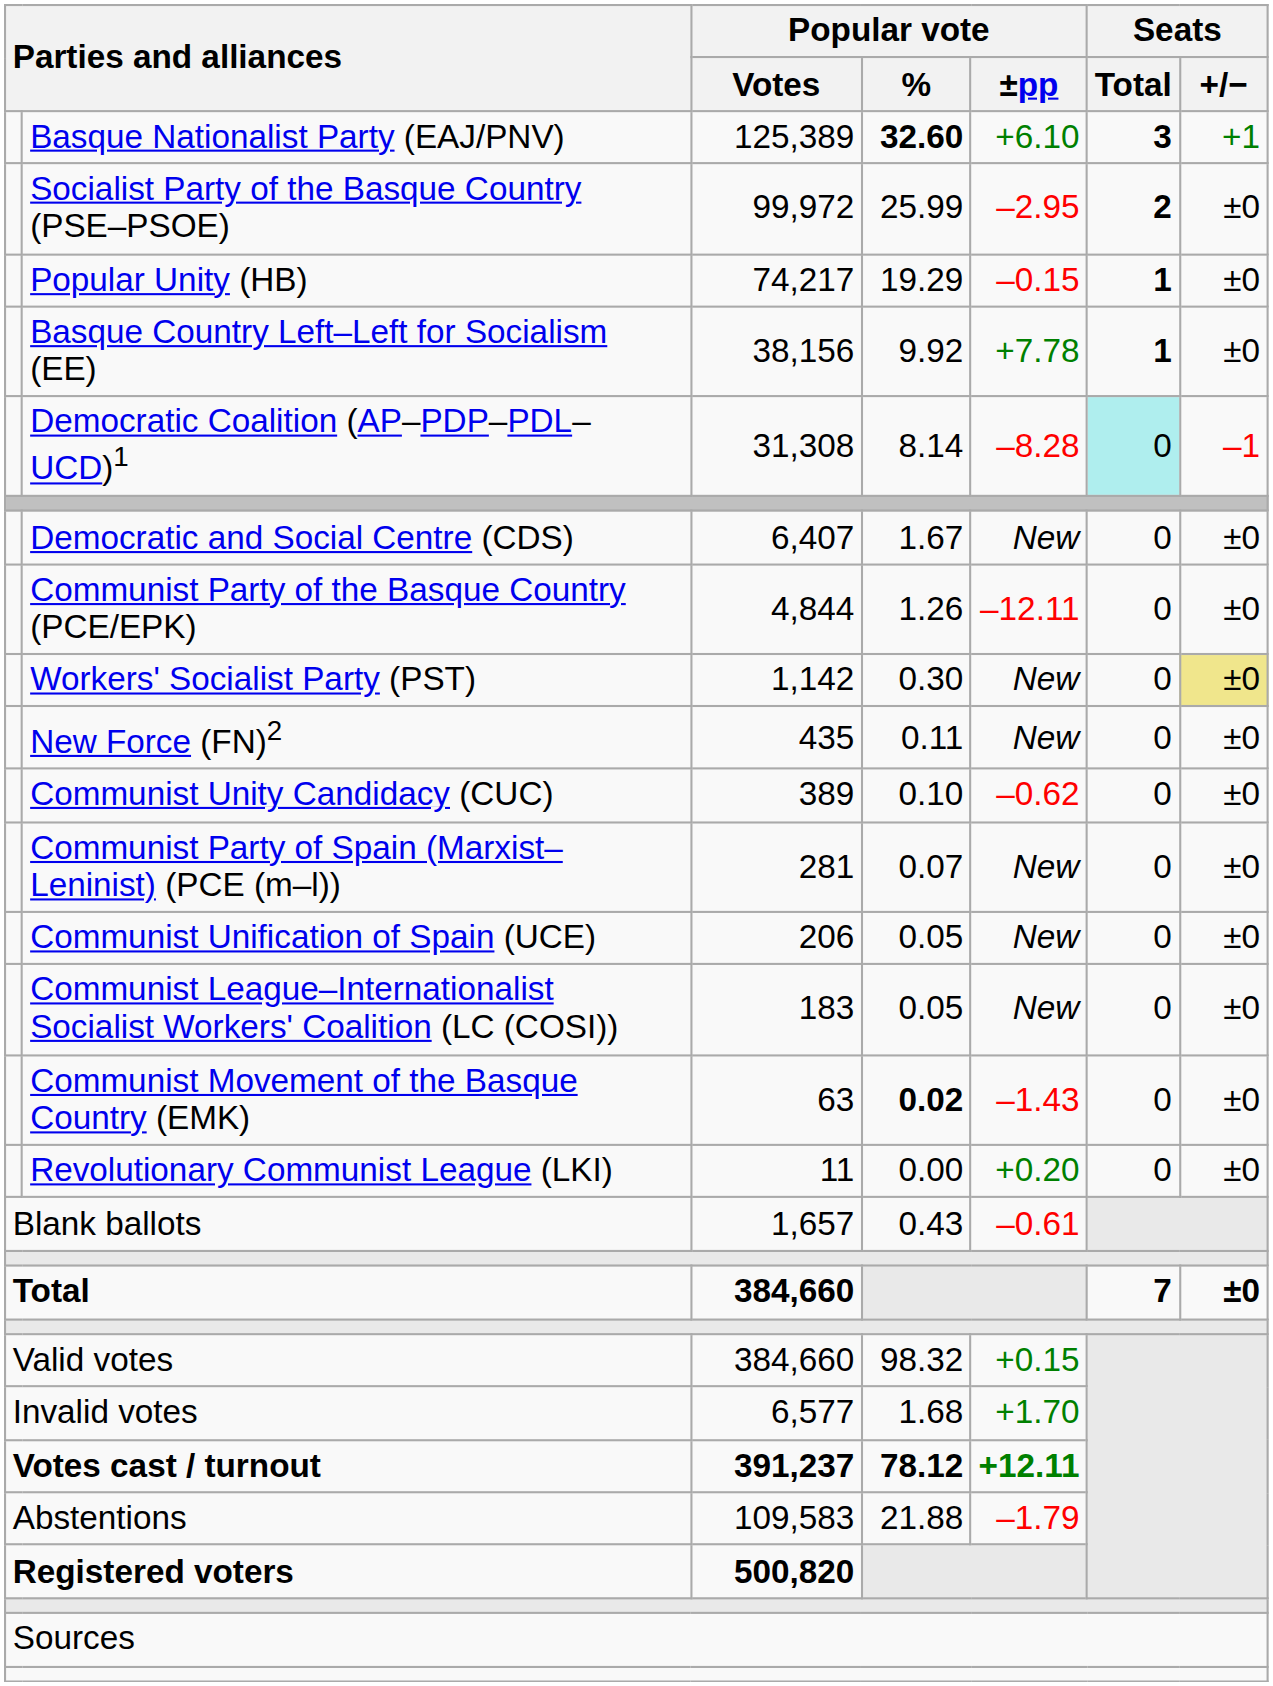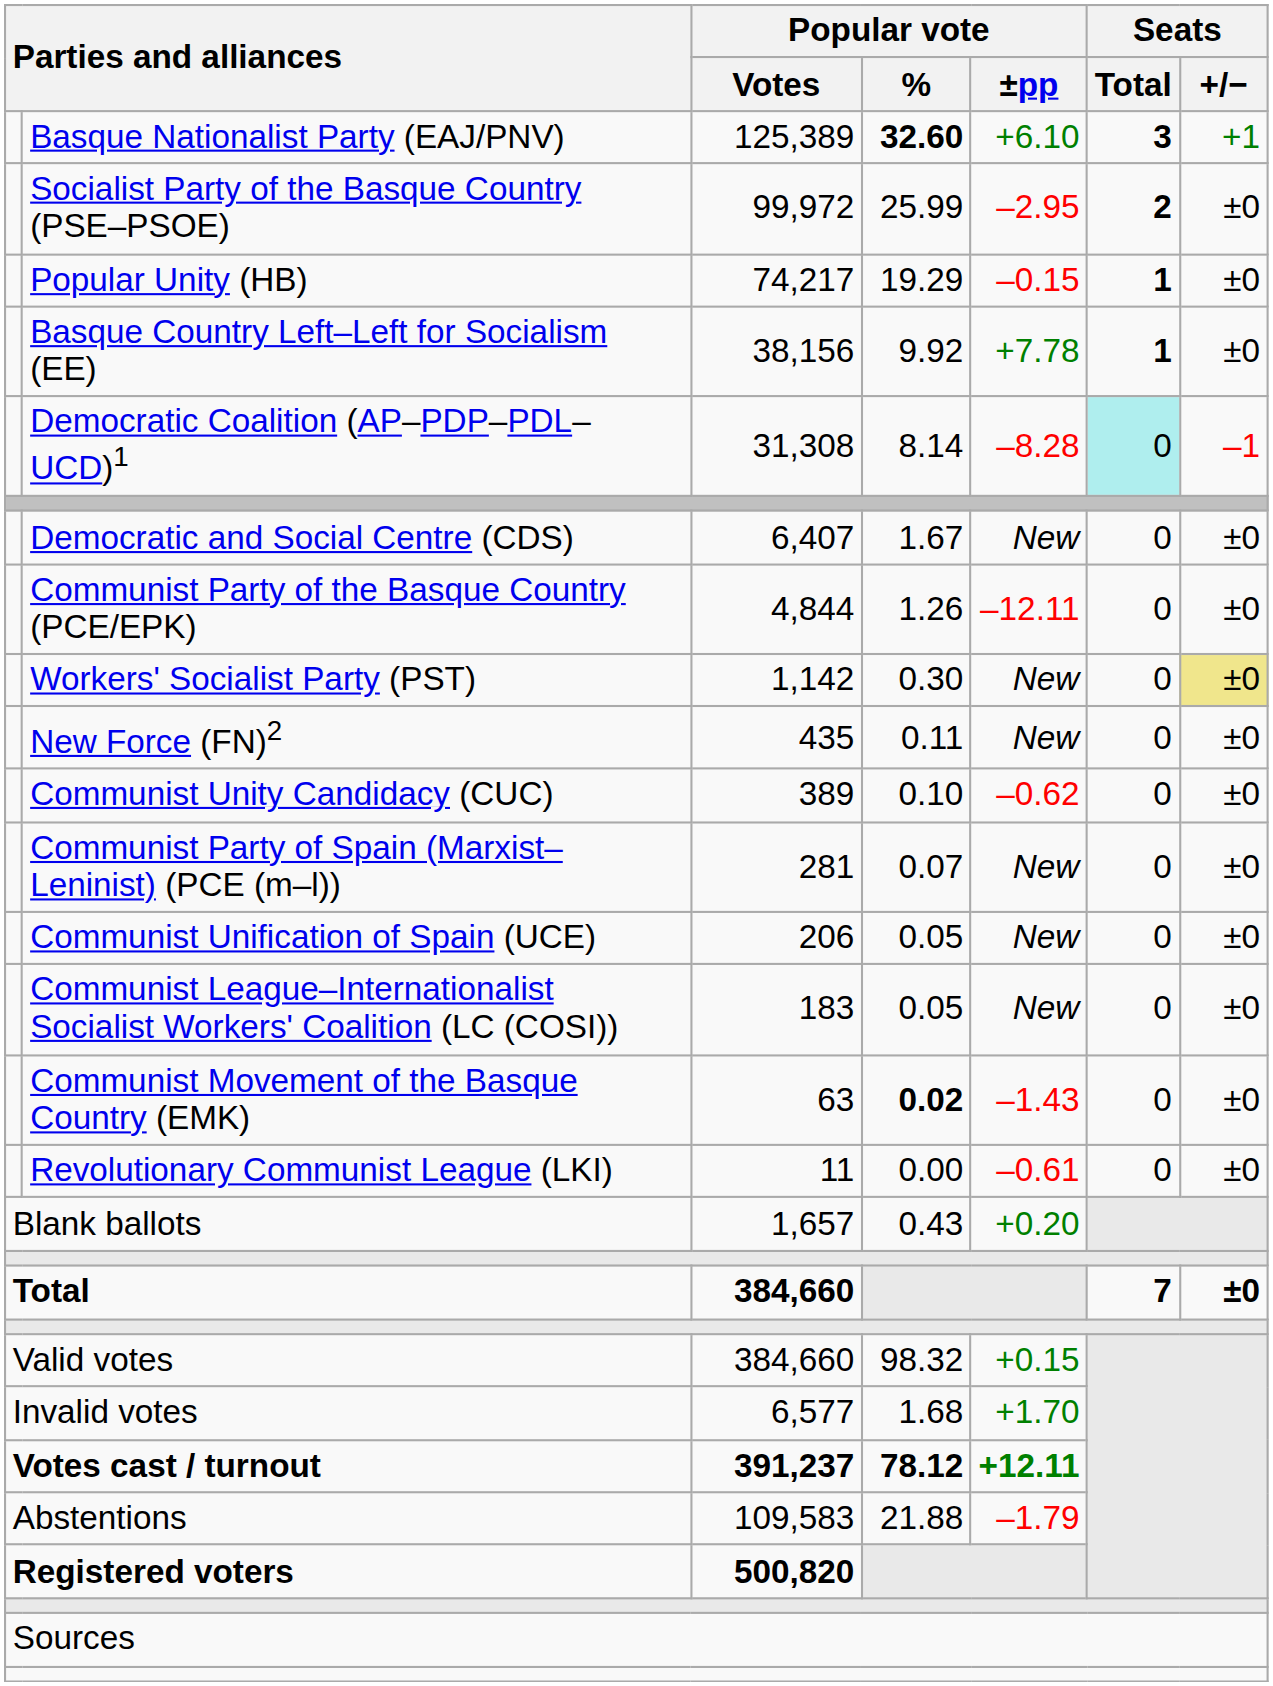(1037, 1170) +0.20 -> (1038, 1170) –0.61
(1038, 1223) –0.61 -> (1037, 1223) +0.20
